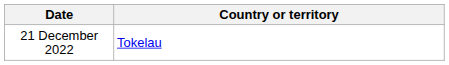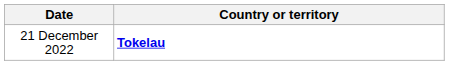(139, 42) normal -> (141, 42) bold
